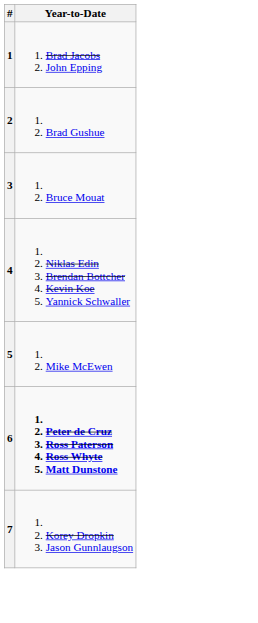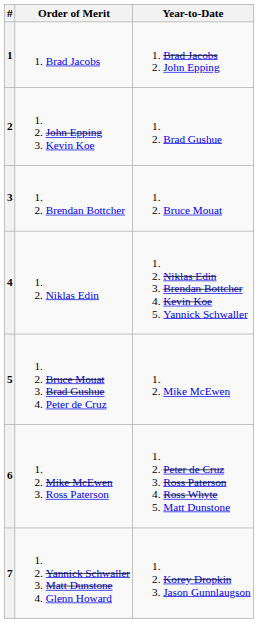+ column: (74, 13)
(75, 445) bold -> (193, 482) normal
